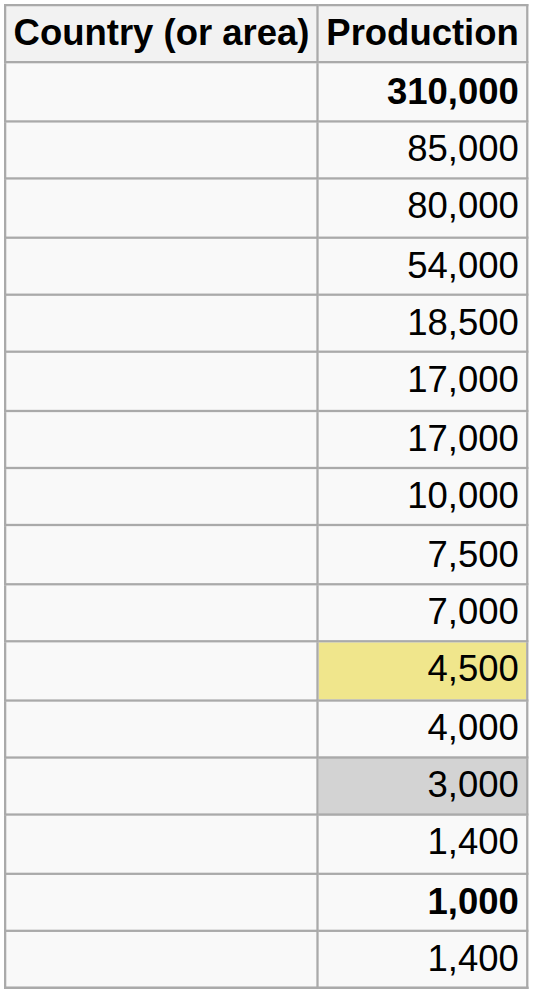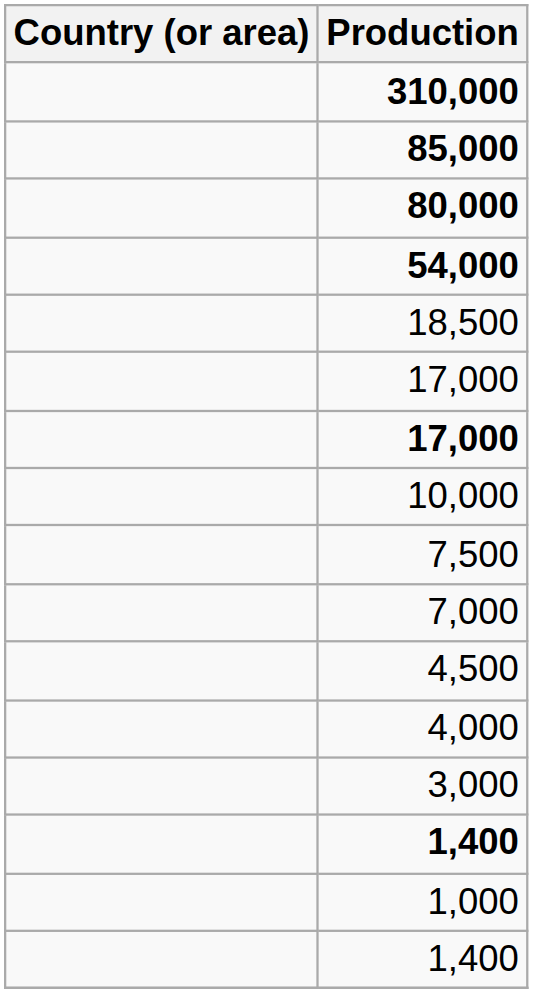(463, 149) normal -> (463, 149) bold
(463, 206) normal -> (463, 206) bold
(463, 264) normal -> (463, 264) bold
(463, 438) normal -> (463, 438) bold
(473, 669) khaki background -> (473, 669) no background
(473, 785) lightgrey background -> (473, 785) no background
(473, 843) normal -> (473, 843) bold
(473, 901) bold -> (473, 901) normal
